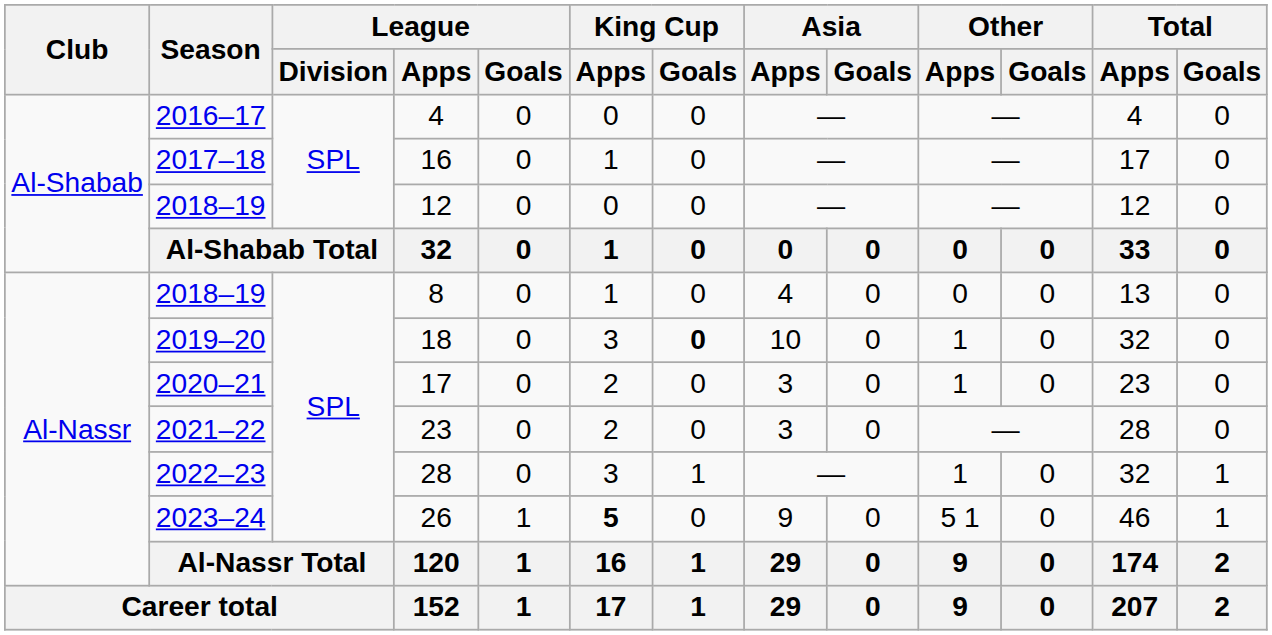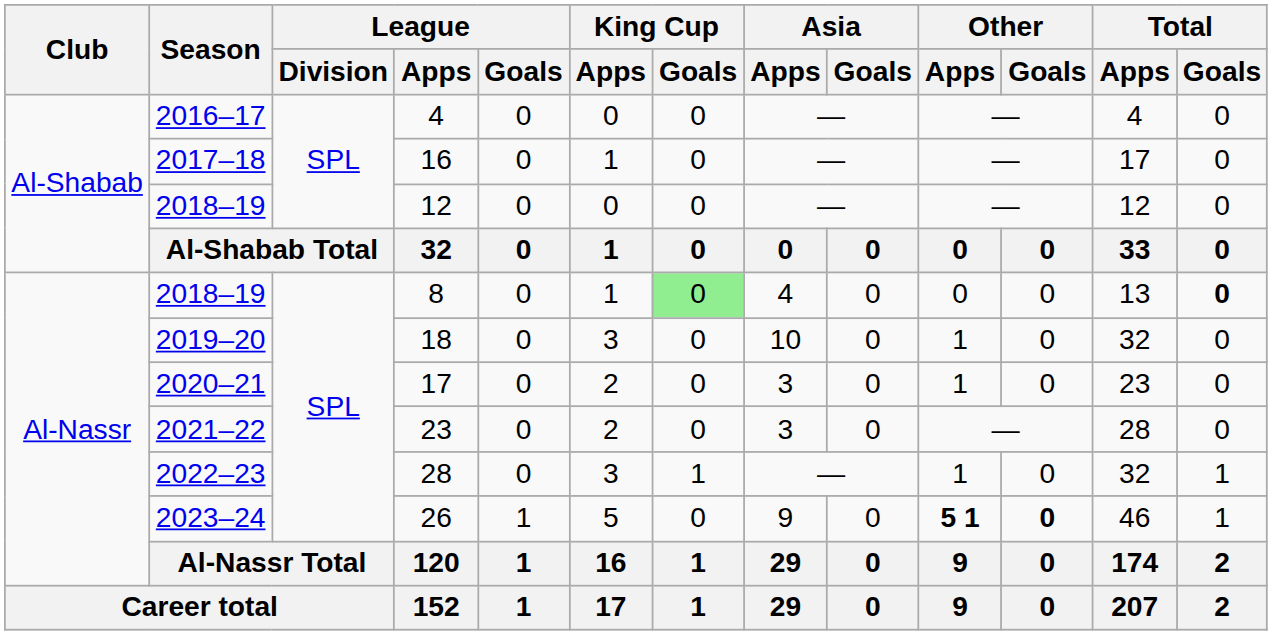(698, 294) no background -> (698, 294) lightgreen background
(1222, 294) normal -> (1222, 294) bold
(698, 339) bold -> (698, 339) normal
(611, 518) bold -> (611, 518) normal
(960, 518) normal -> (960, 518) bold
(1047, 518) normal -> (1047, 518) bold
